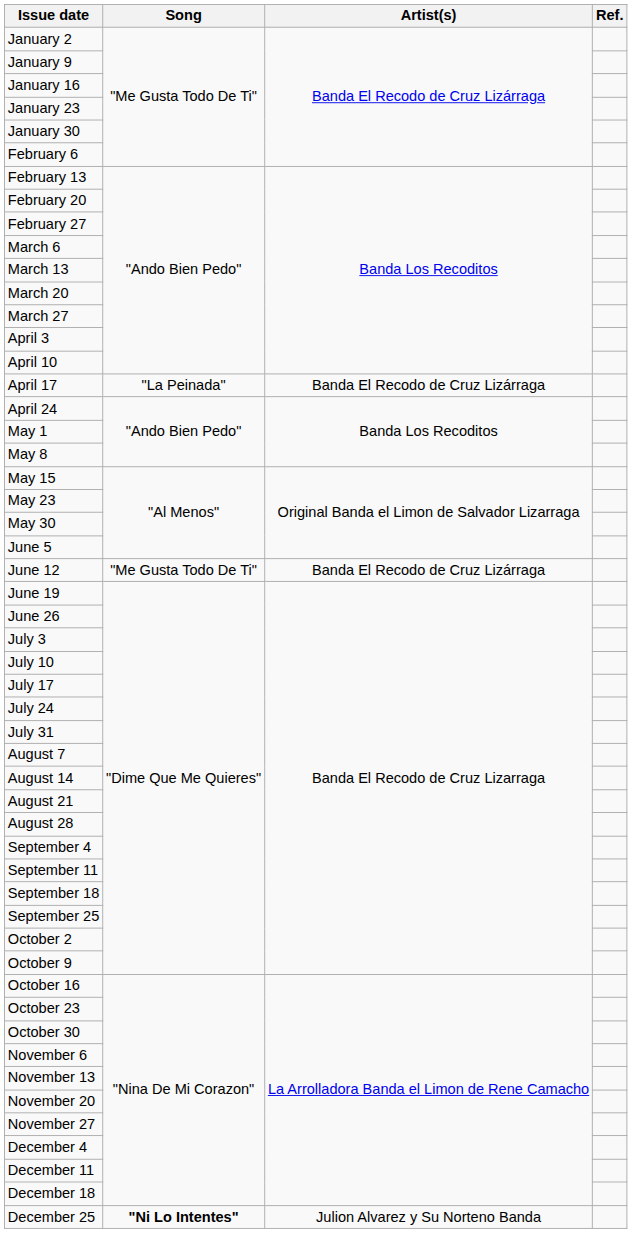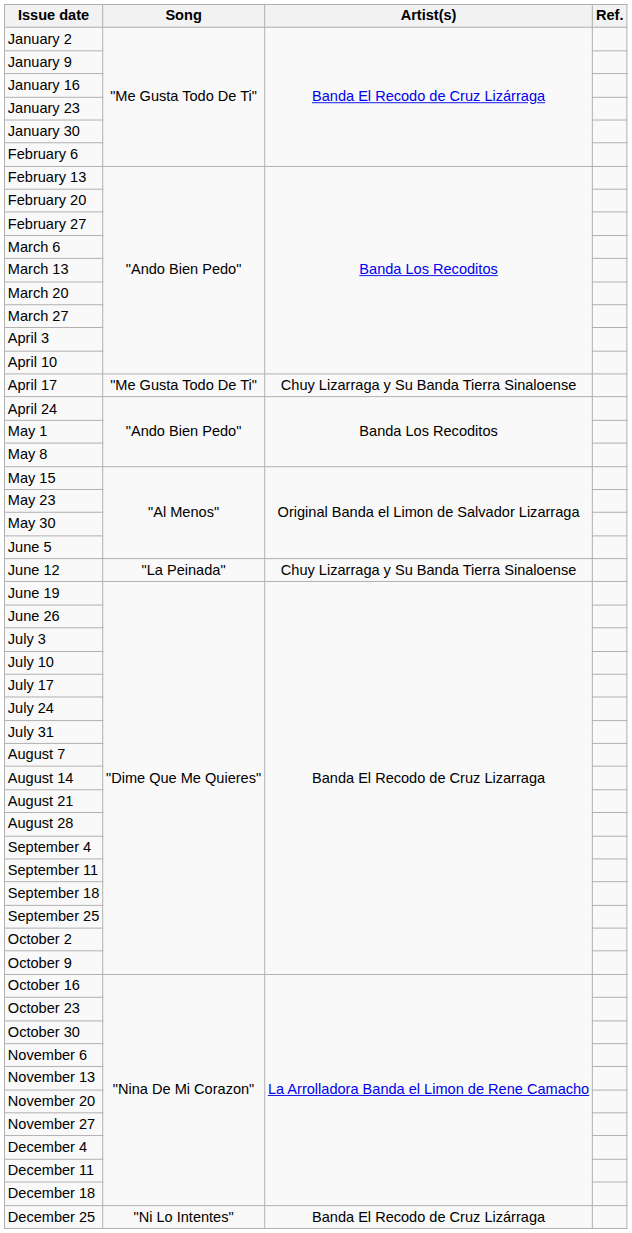(184, 385) "La Peinada" -> (184, 385) "Me Gusta Todo De Ti"
(429, 385) Banda El Recodo de Cruz Lizárraga -> (429, 385) Chuy Lizarraga y Su Banda Tierra Sinaloense
(184, 570) "Me Gusta Todo De Ti" -> (184, 570) "La Peinada"
(429, 570) Banda El Recodo de Cruz Lizárraga -> (429, 570) Chuy Lizarraga y Su Banda Tierra Sinaloense
(184, 1216) bold -> (184, 1216) normal
(429, 1216) Julion Alvarez y Su Norteno Banda -> (429, 1216) Banda El Recodo de Cruz Lizárraga
